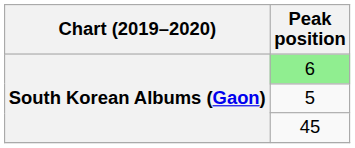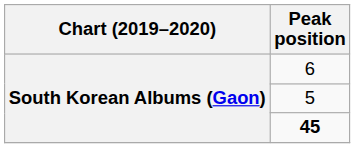(310, 68) lightgreen background -> (310, 68) no background
(310, 127) normal -> (310, 127) bold
